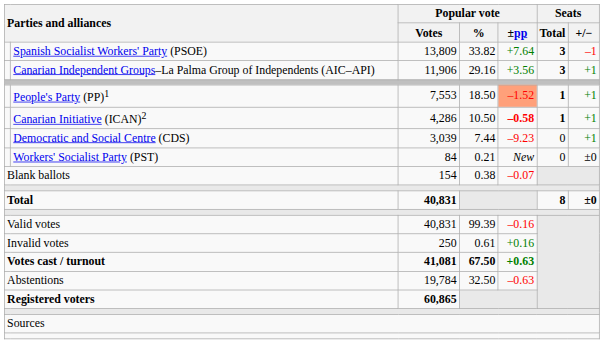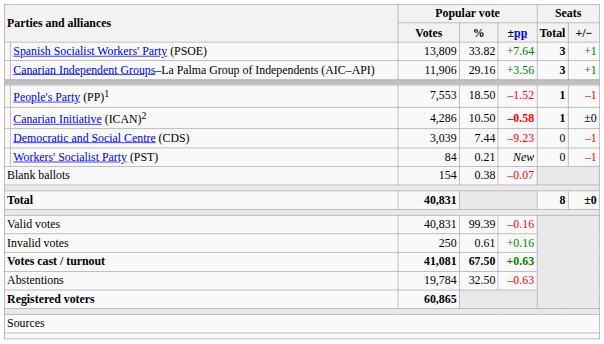(591, 51) –1 -> (590, 51) +1
(521, 96) lightsalmon background -> (521, 96) no background
(590, 96) +1 -> (591, 96) –1
(590, 118) +1 -> (591, 118) ±0
(590, 138) +1 -> (591, 138) –1
(591, 157) ±0 -> (591, 157) –1
